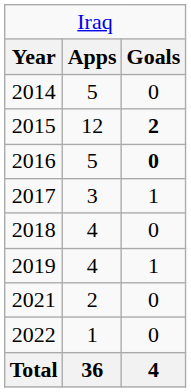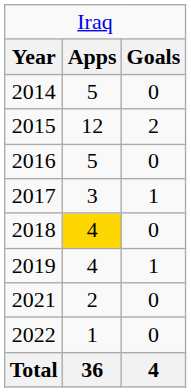(153, 126) bold -> (153, 126) normal
(153, 160) bold -> (153, 160) normal
(92, 230) no background -> (92, 230) gold background
